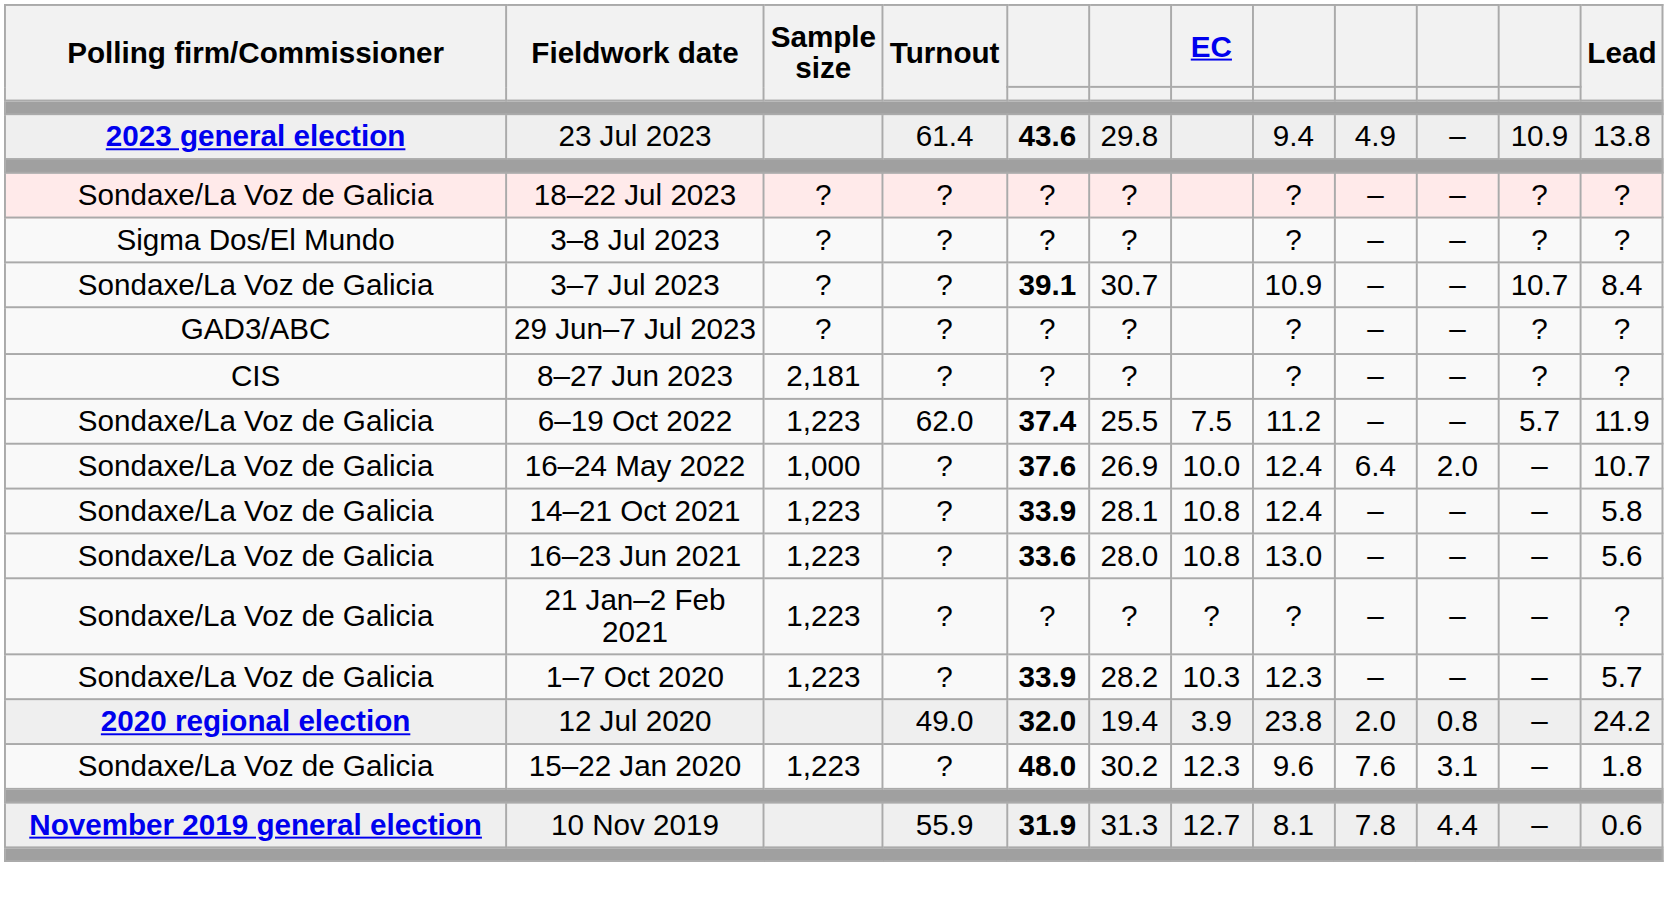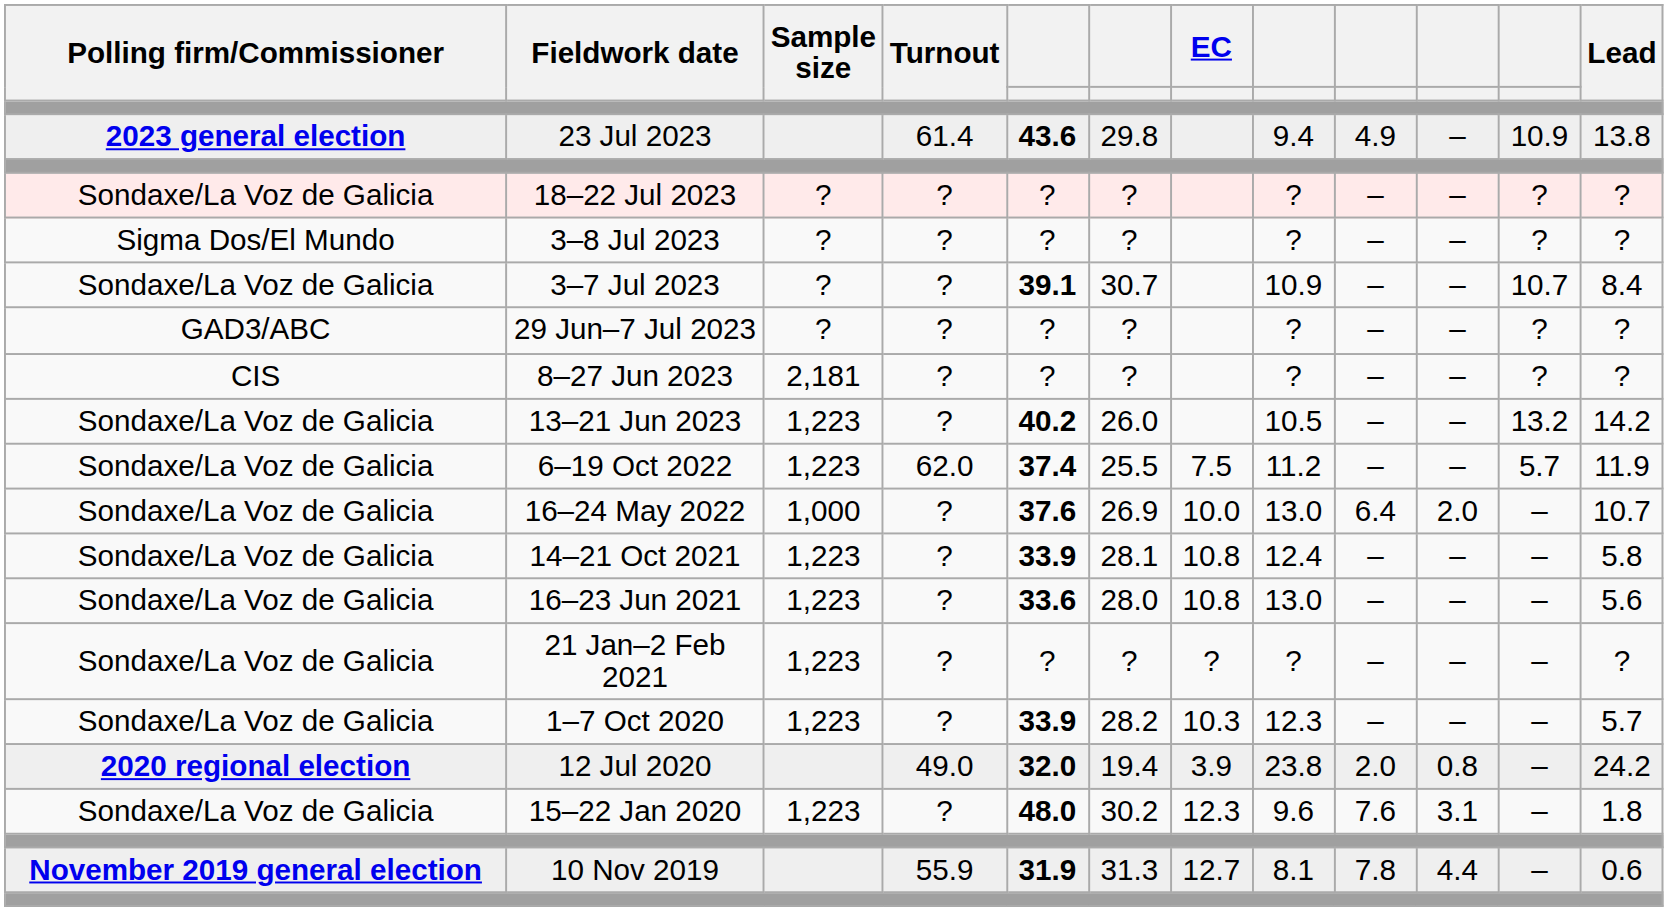+ row: (256, 420)
(1293, 465) 12.4 -> (1293, 510) 13.0
